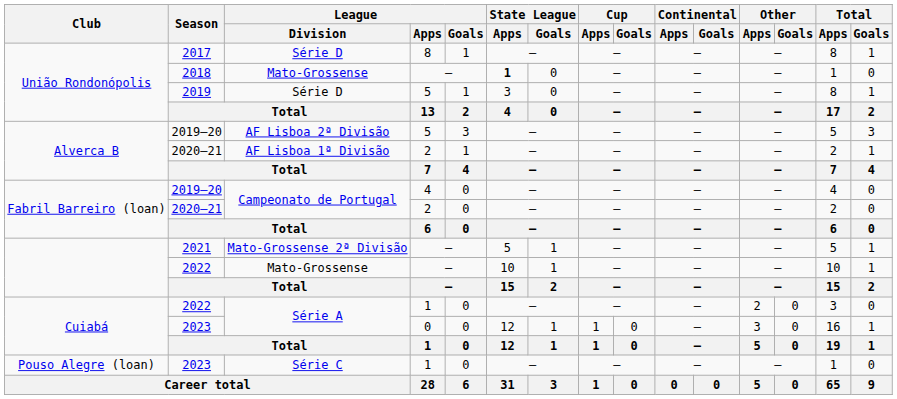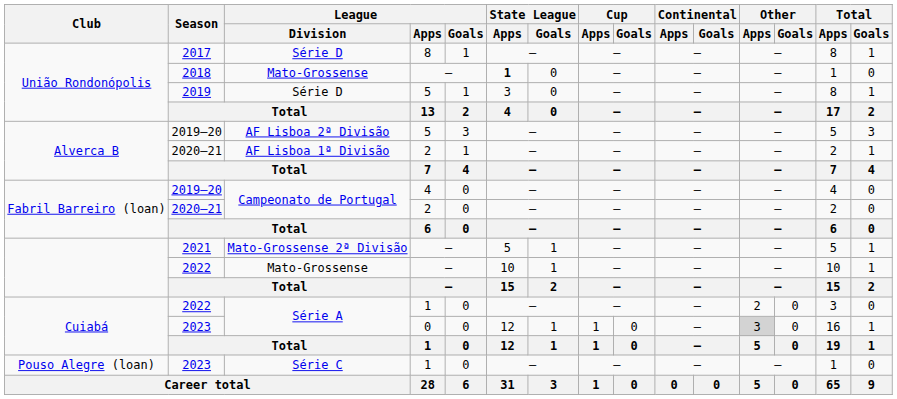(757, 326) no background -> (757, 326) lightgrey background
